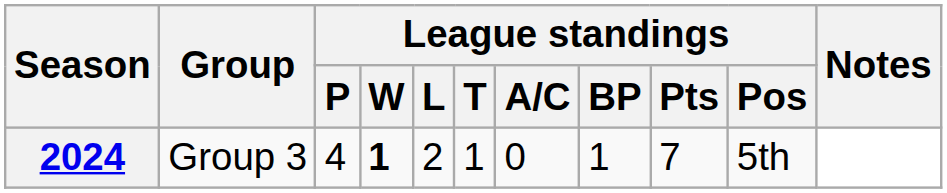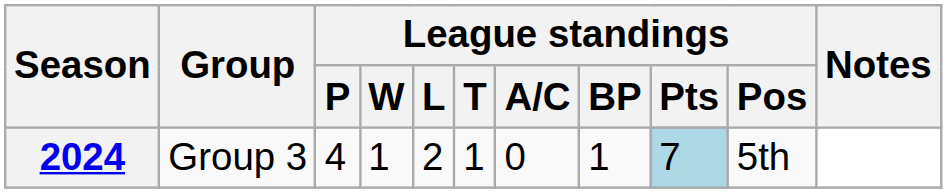(379, 156) bold -> (379, 156) normal
(670, 156) no background -> (670, 156) lightblue background
